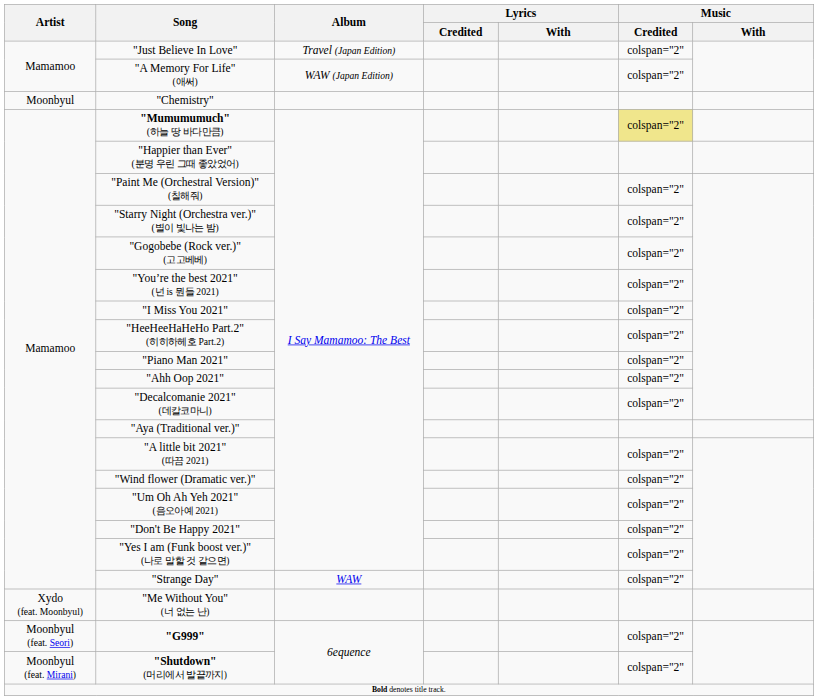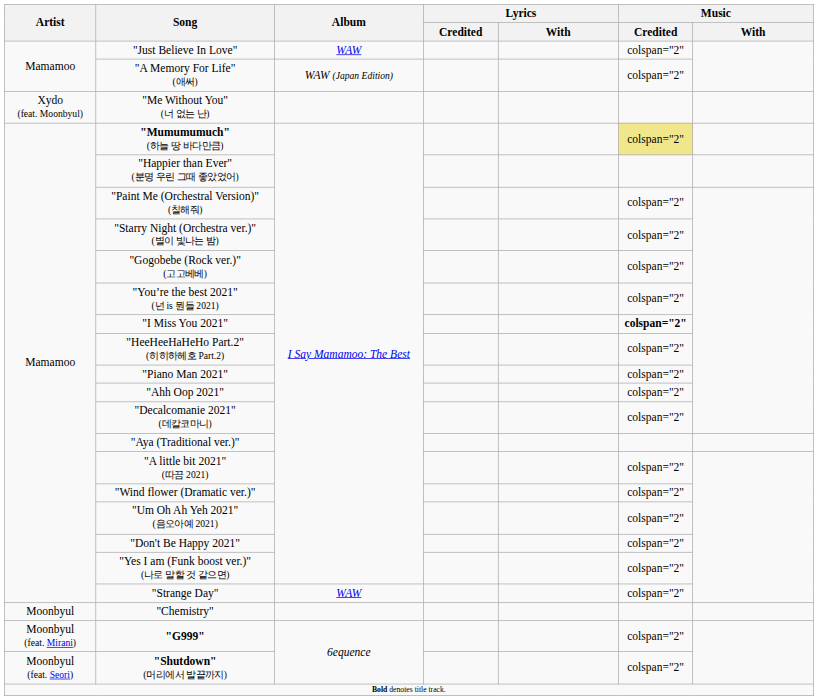(349, 50) Travel (Japan Edition) -> (349, 50) WAW
rows swapped: (185, 604) <-> (185, 100)
(656, 310) normal -> (656, 324) bold
(50, 636) Moonbyul (feat. Seori) -> (50, 636) Moonbyul (feat. Mirani)
(50, 668) Moonbyul (feat. Mirani) -> (50, 668) Moonbyul (feat. Seori)
